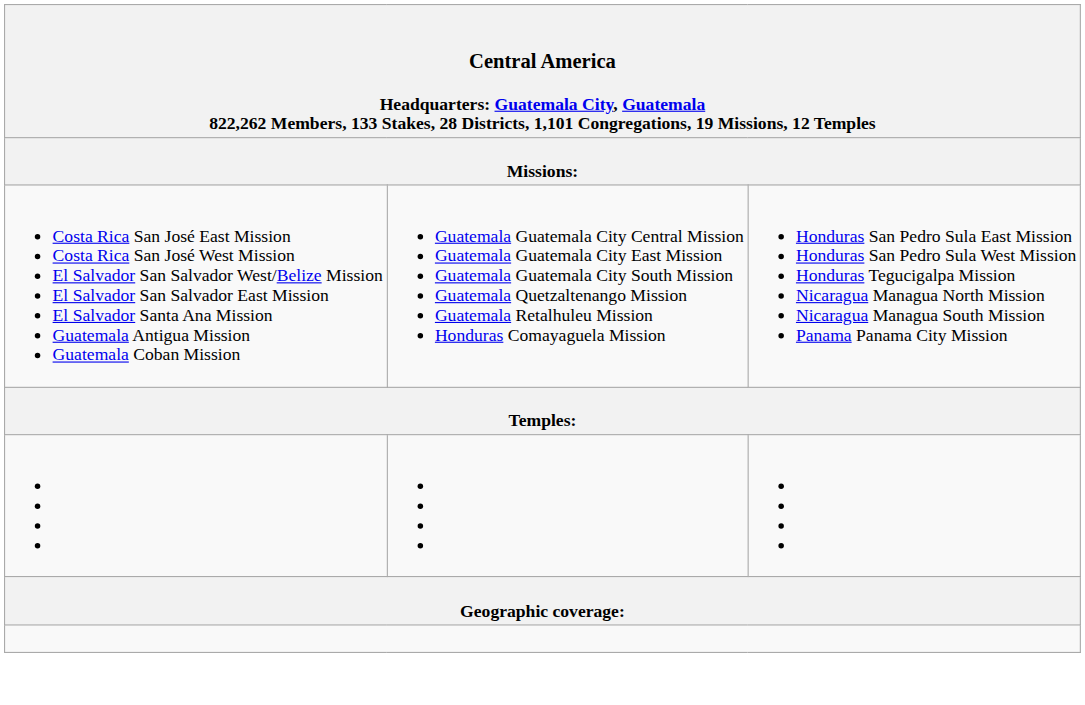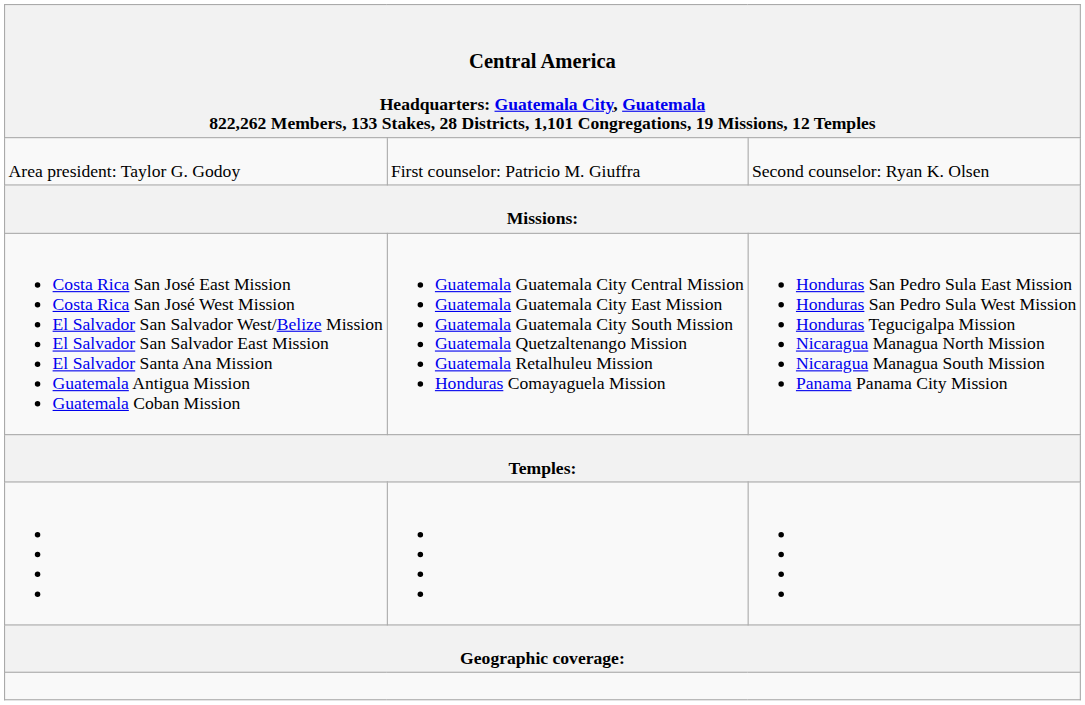+ row: (124, 171)
